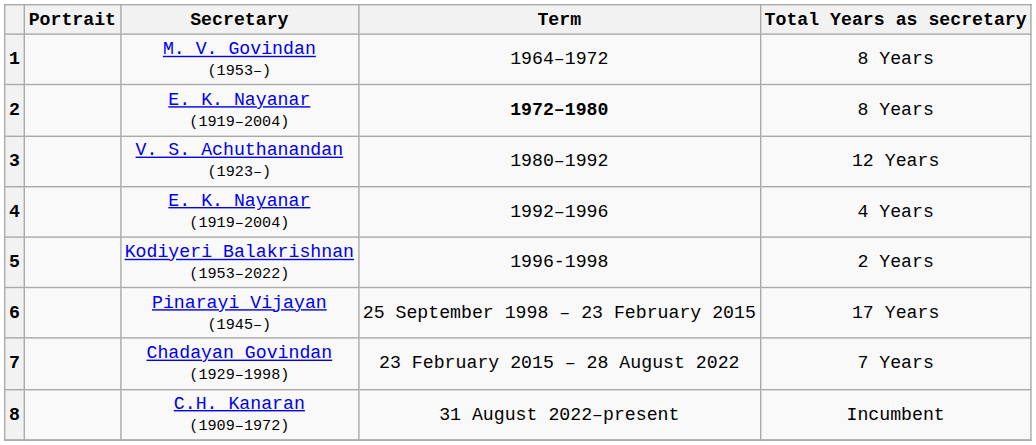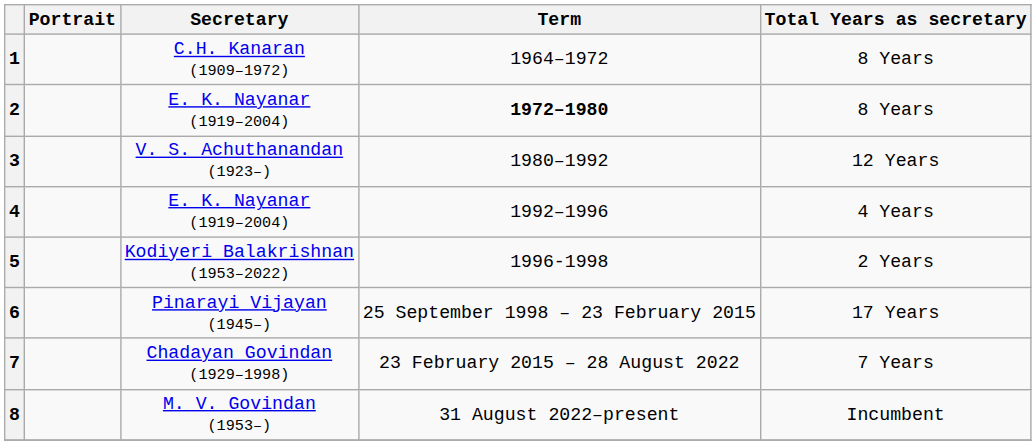(239, 59) M. V. Govindan (1953–) -> (239, 59) C.H. Kanaran (1909–1972)
(239, 414) C.H. Kanaran (1909–1972) -> (239, 414) M. V. Govindan (1953–)
